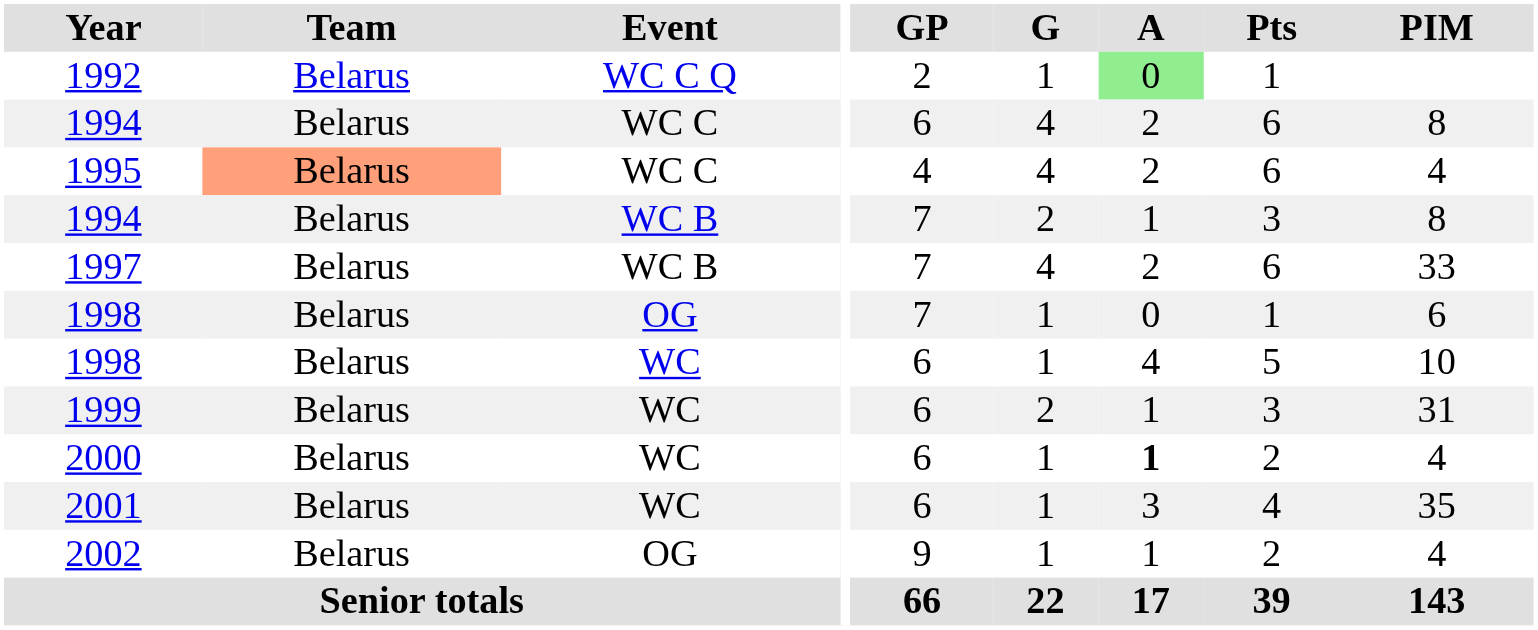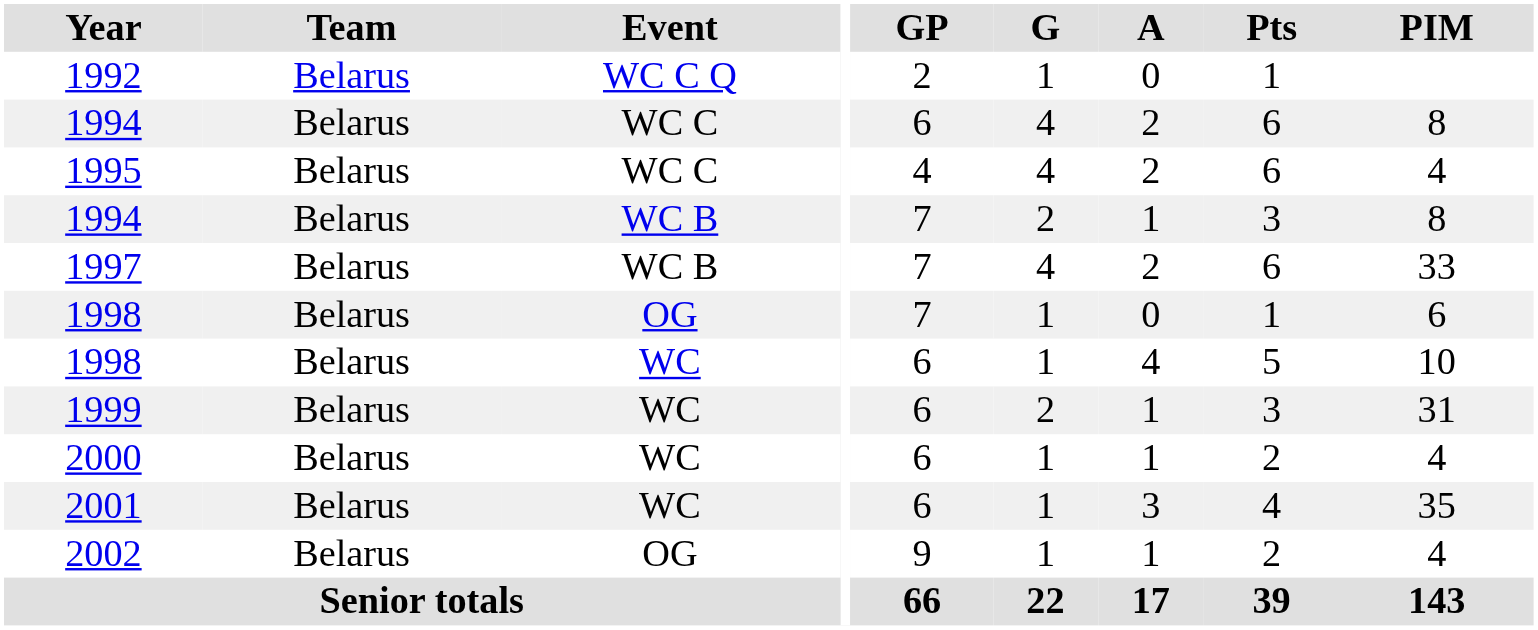(1151, 75) lightgreen background -> (1151, 75) no background
(352, 170) lightsalmon background -> (352, 170) no background
(1151, 457) bold -> (1151, 457) normal
